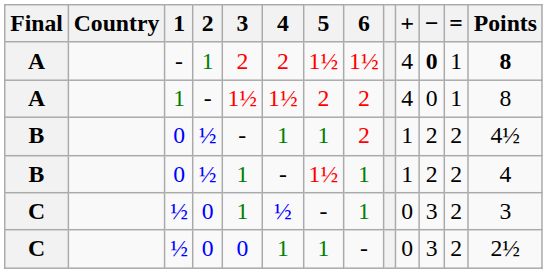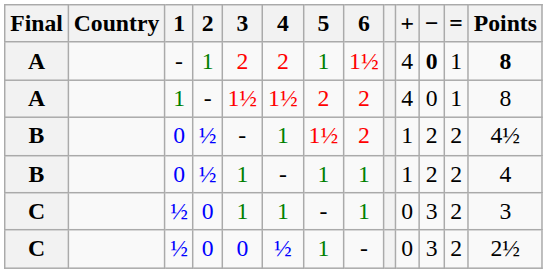(323, 60) 1½ -> (323, 60) 1
(323, 135) 1 -> (323, 135) 1½
(323, 173) 1½ -> (323, 173) 1
(283, 211) ½ -> (283, 211) 1
(283, 248) 1 -> (283, 248) ½
